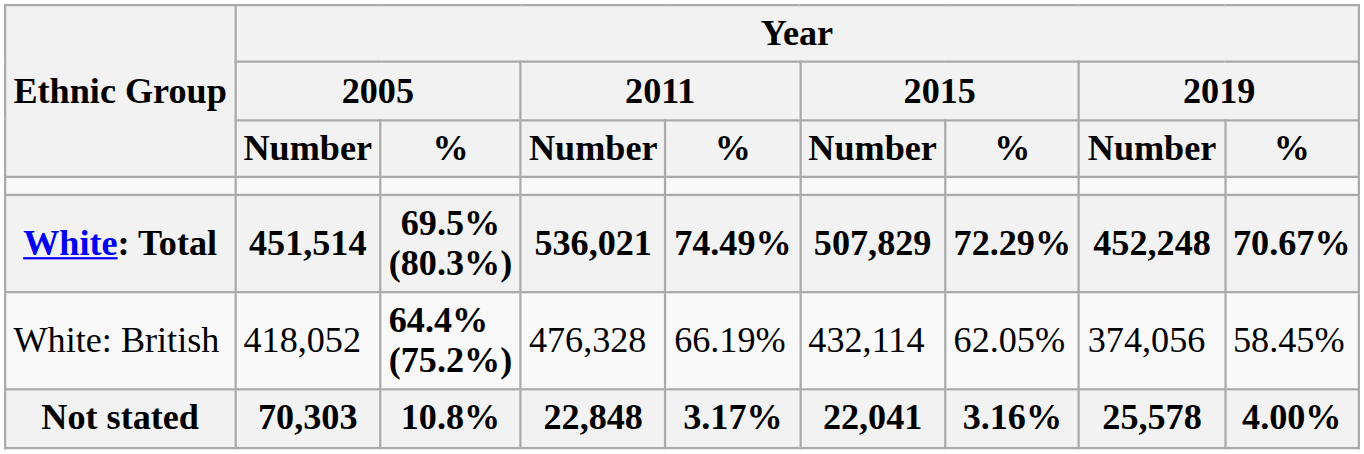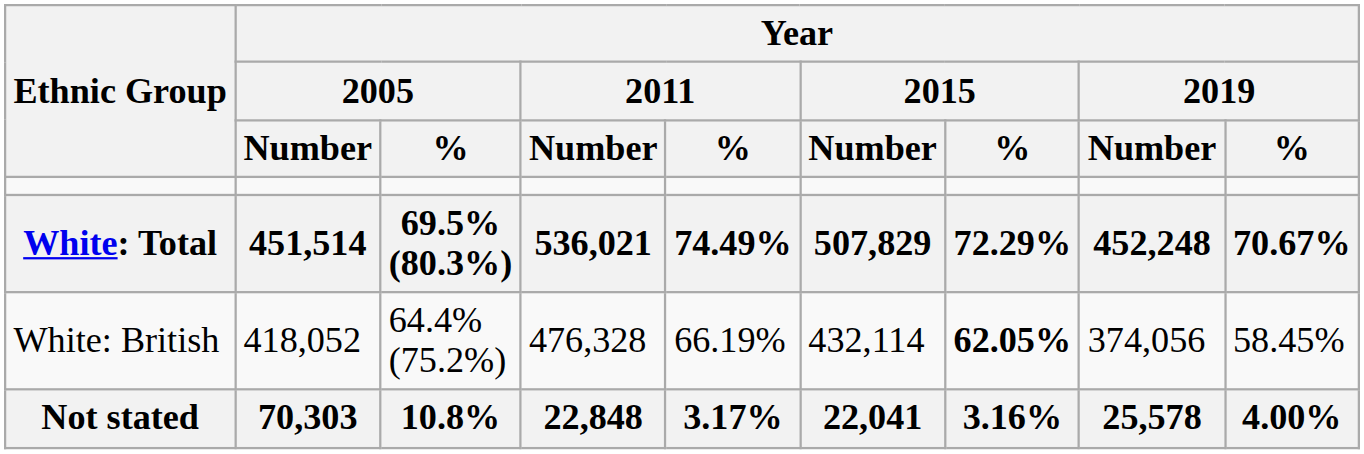(450, 340) bold -> (447, 340) normal
(1009, 340) normal -> (1012, 340) bold
